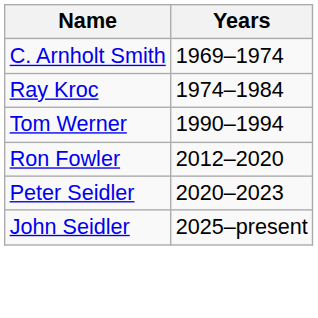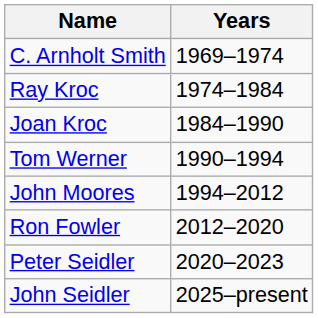+ row: (58, 124)
+ row: (72, 192)
